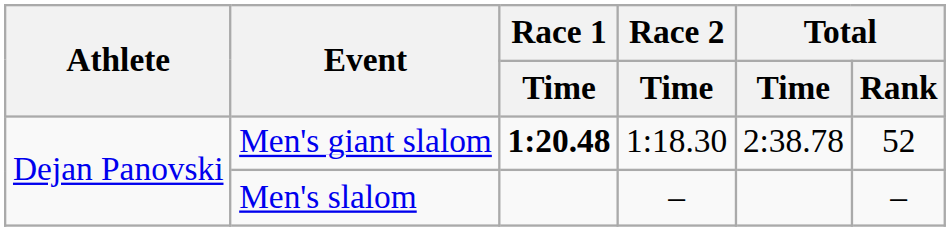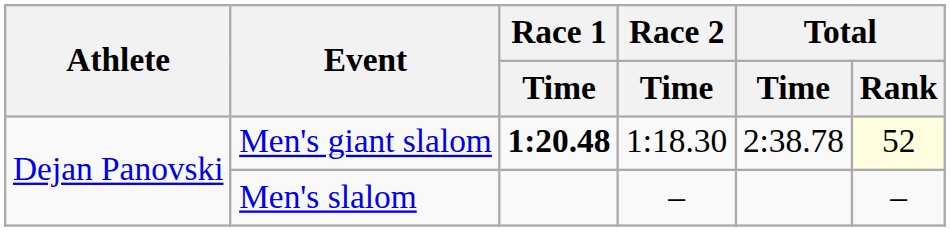(899, 142) no background -> (899, 142) lightyellow background
